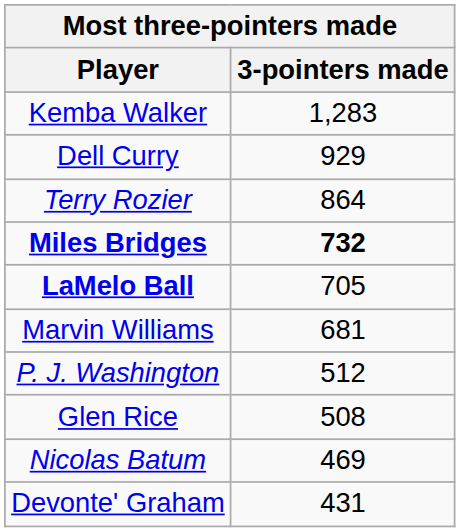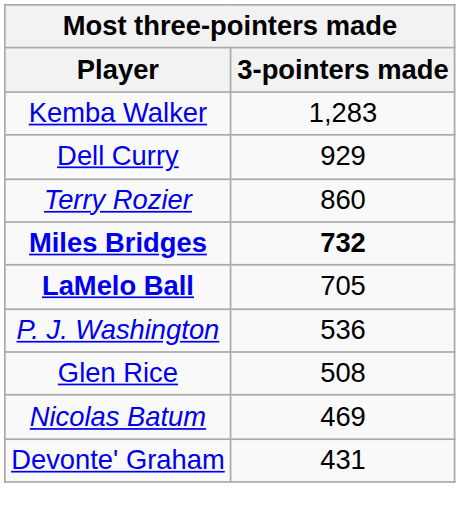(343, 199) 864 -> (343, 199) 860
- row: (118, 329)
(343, 373) 512 -> (343, 329) 536
